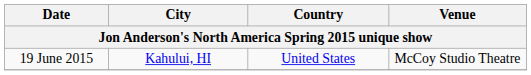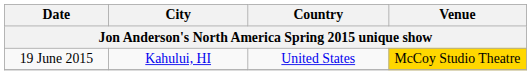(457, 59) no background -> (457, 59) gold background
